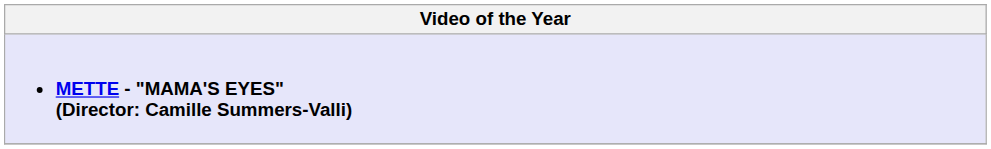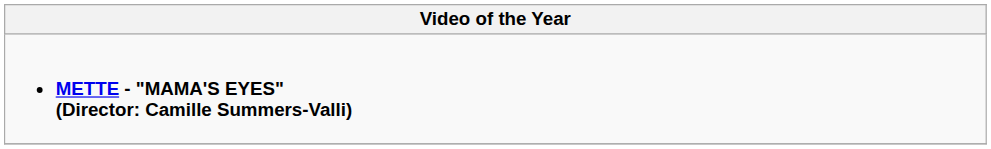(495, 99) lavender background -> (495, 99) no background
